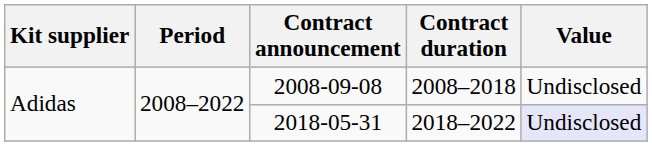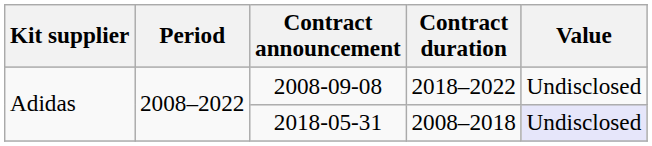(464, 85) 2008–2018 -> (464, 85) 2018–2022
(464, 122) 2018–2022 -> (464, 122) 2008–2018
